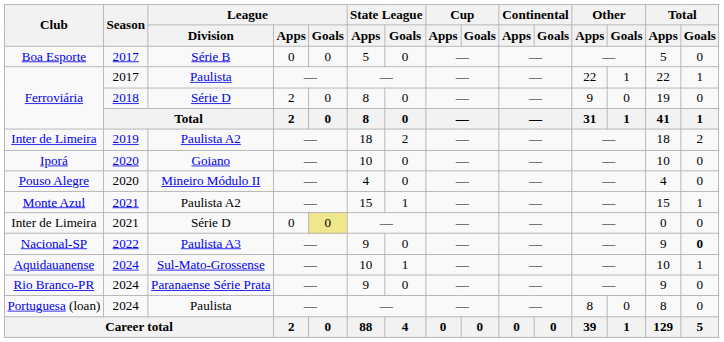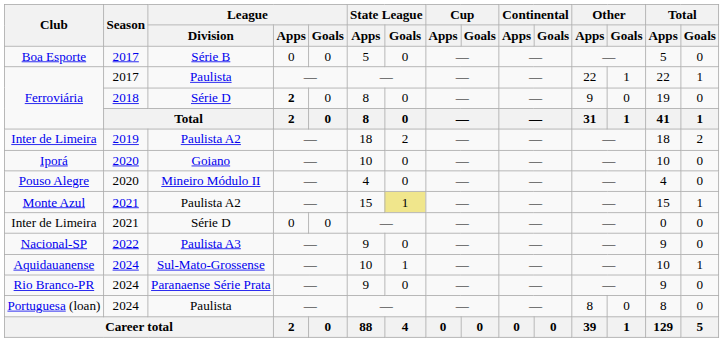(291, 98) normal -> (291, 98) bold
(405, 202) no background -> (405, 202) khaki background
(328, 222) khaki background -> (328, 222) no background
(700, 243) bold -> (700, 243) normal
